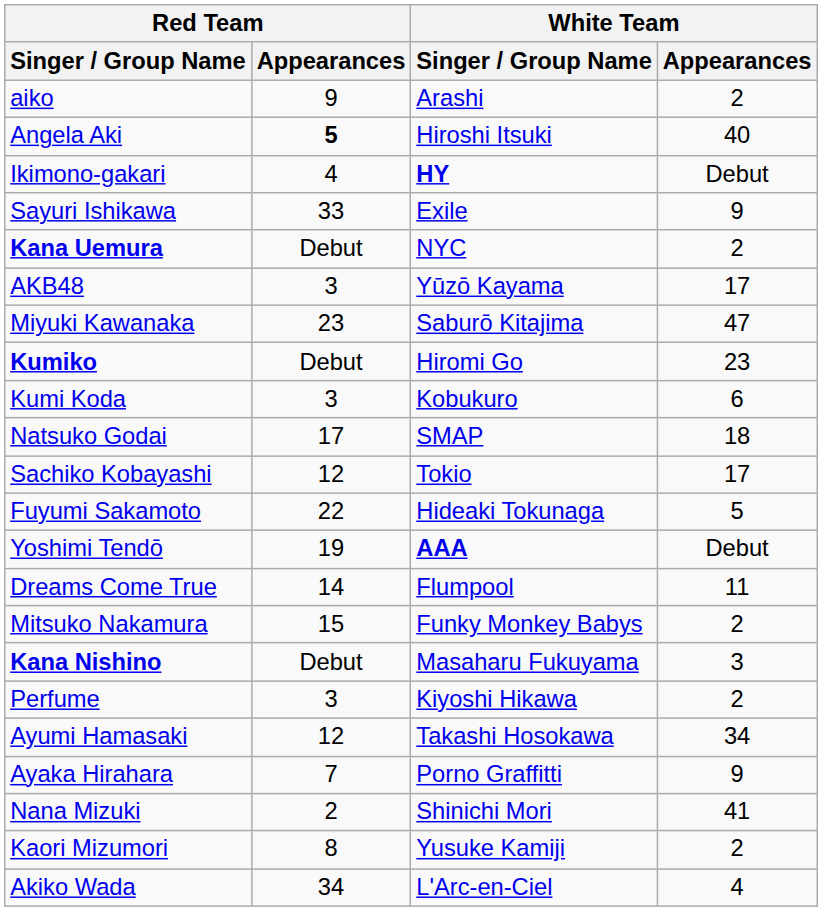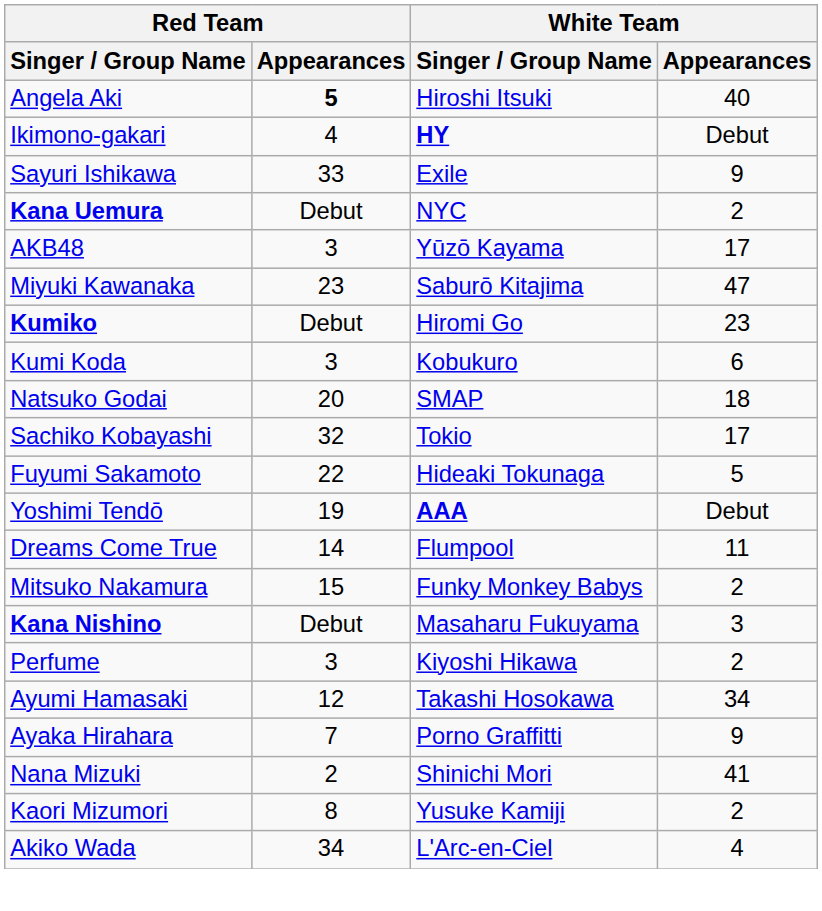- row: (32, 98)
(331, 436) 17 -> (331, 398) 20
(331, 473) 12 -> (331, 436) 32
